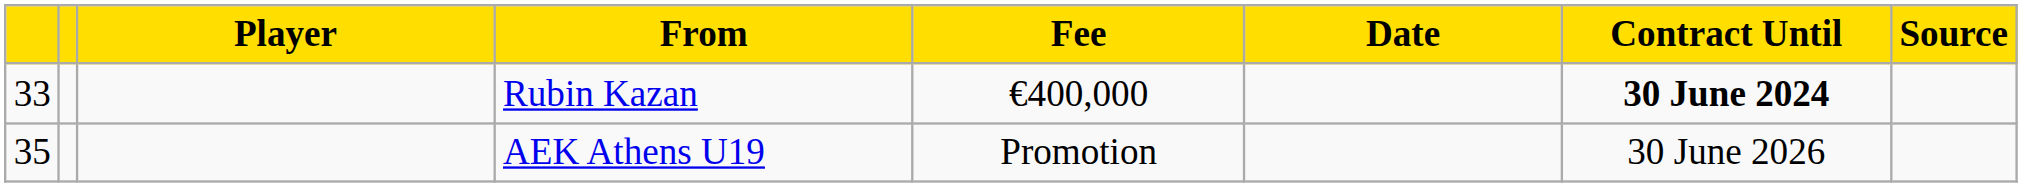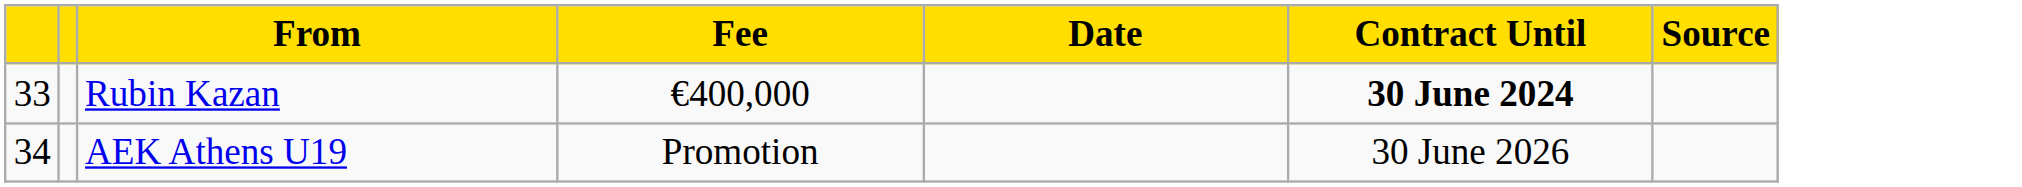- column: (285, 33)
(32, 151) 35 -> (32, 151) 34
